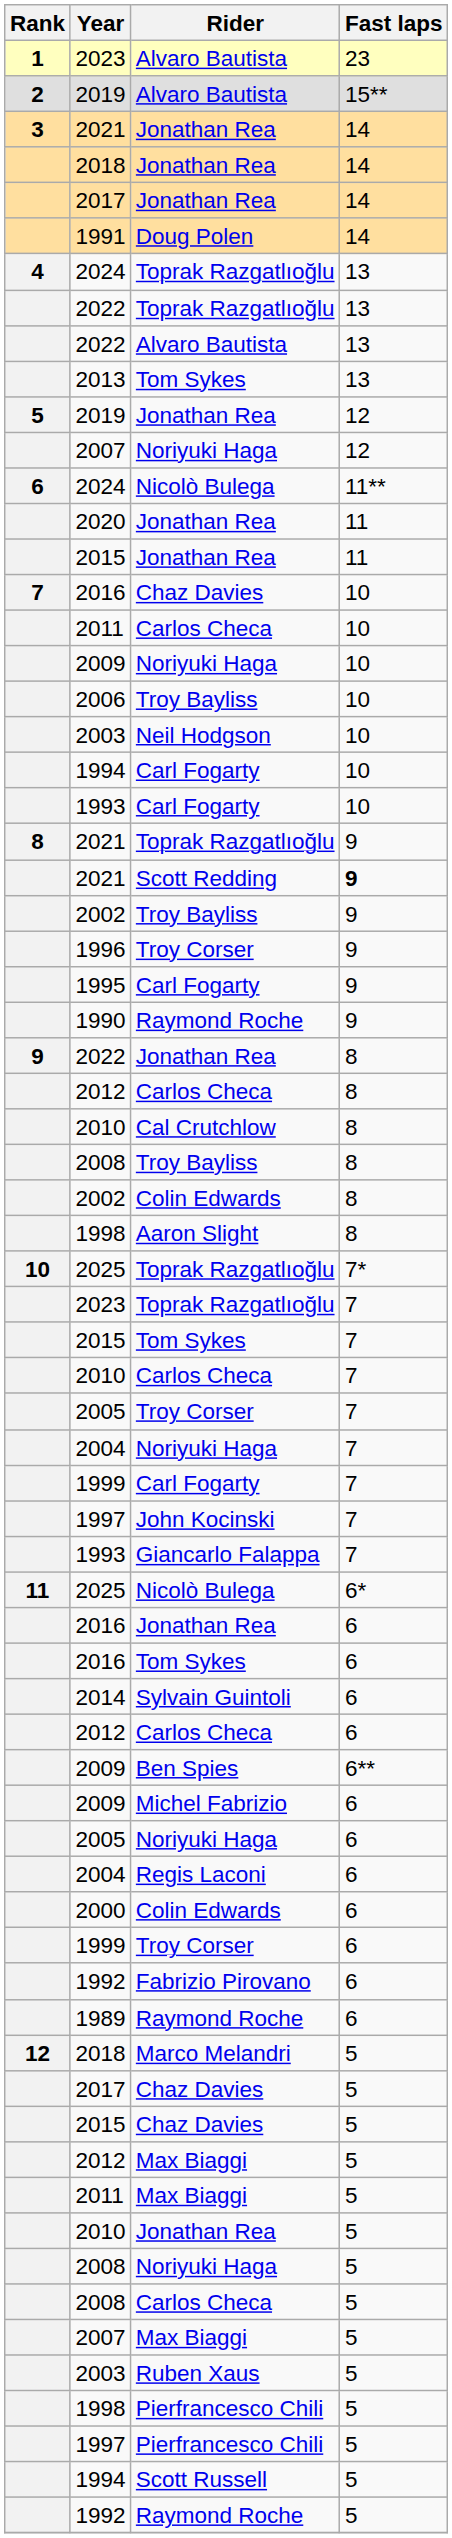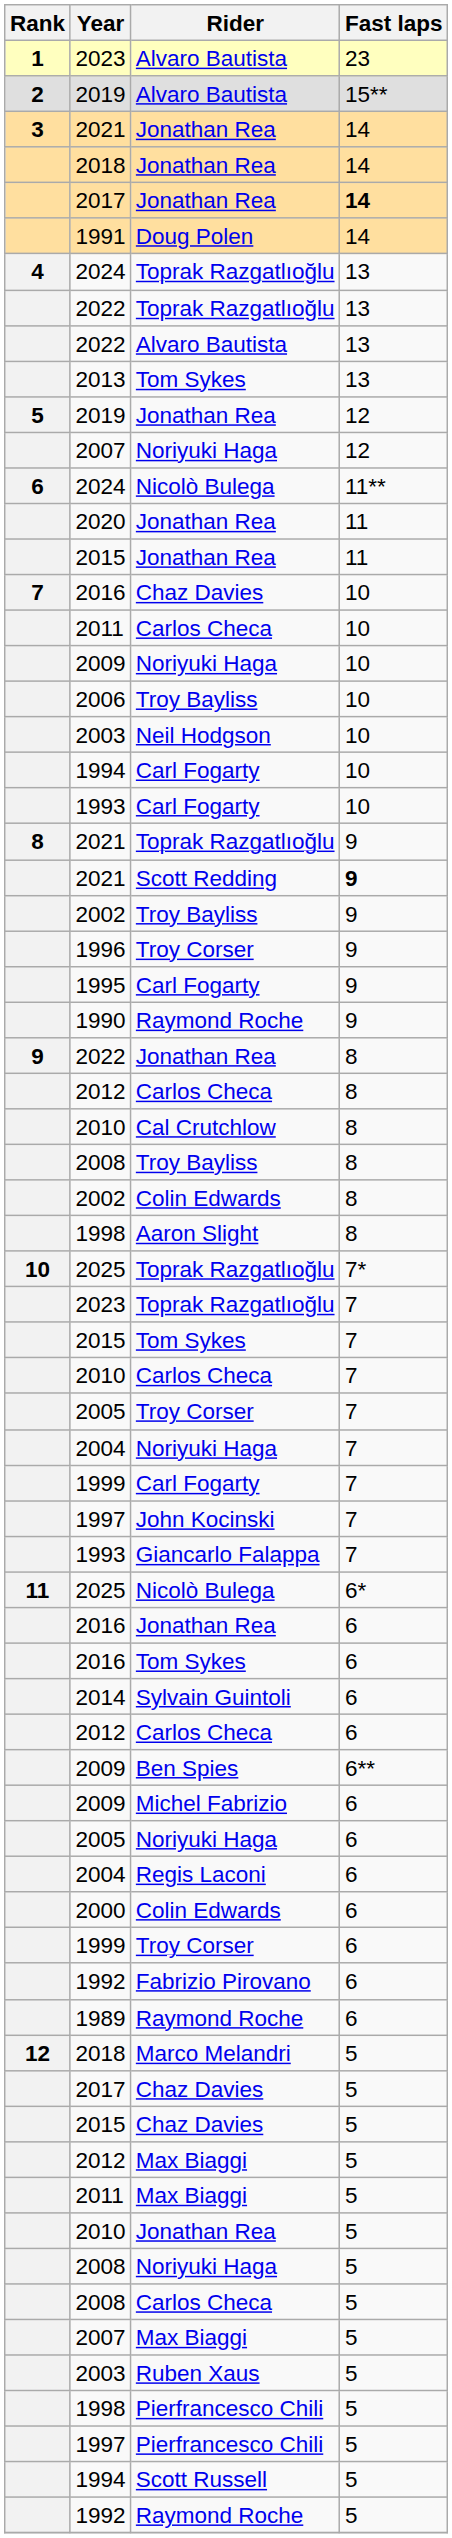(357, 201) normal -> (357, 201) bold
